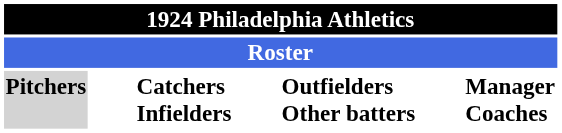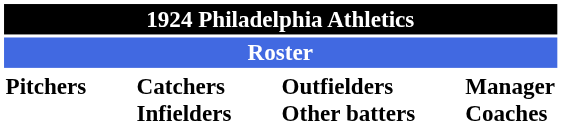(46, 85) lightgrey background -> (46, 85) no background
